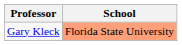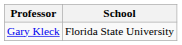(119, 31) lightsalmon background -> (119, 31) no background
